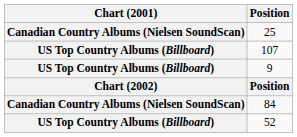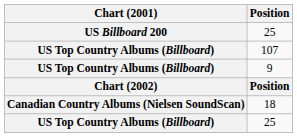(126, 31) Canadian Country Albums (Nielsen SoundScan) -> (126, 31) US Billboard 200
(270, 104) 84 -> (270, 104) 18
(270, 123) 52 -> (270, 123) 25
